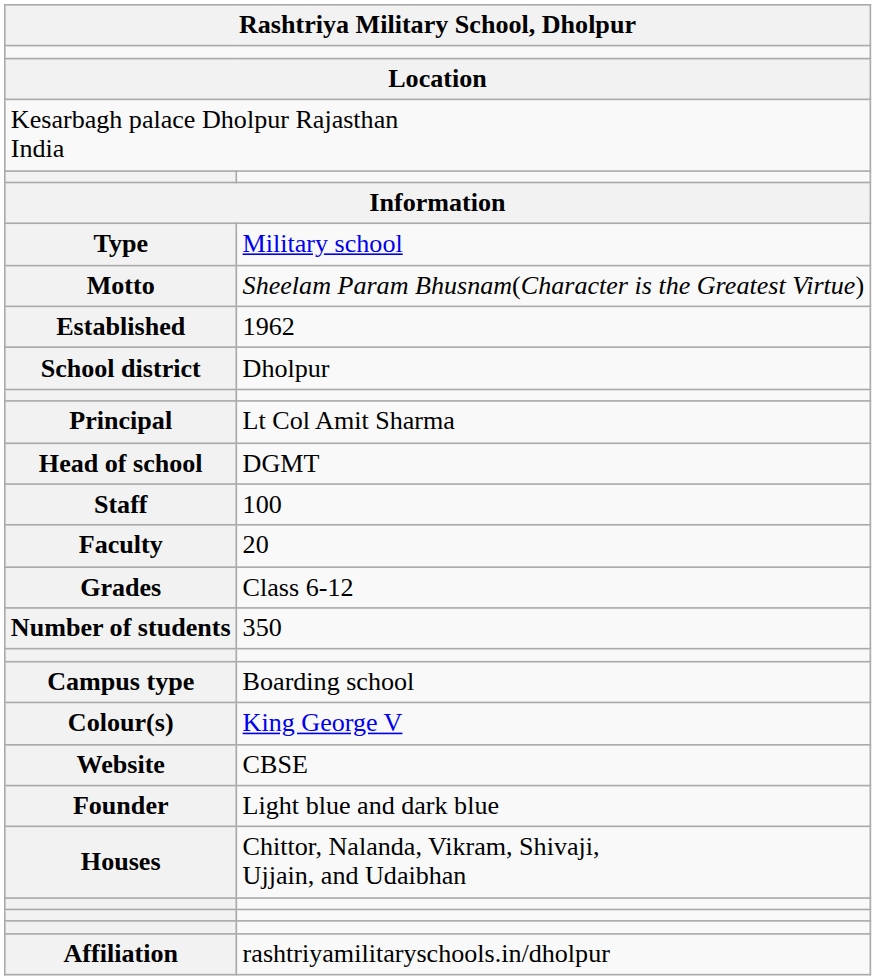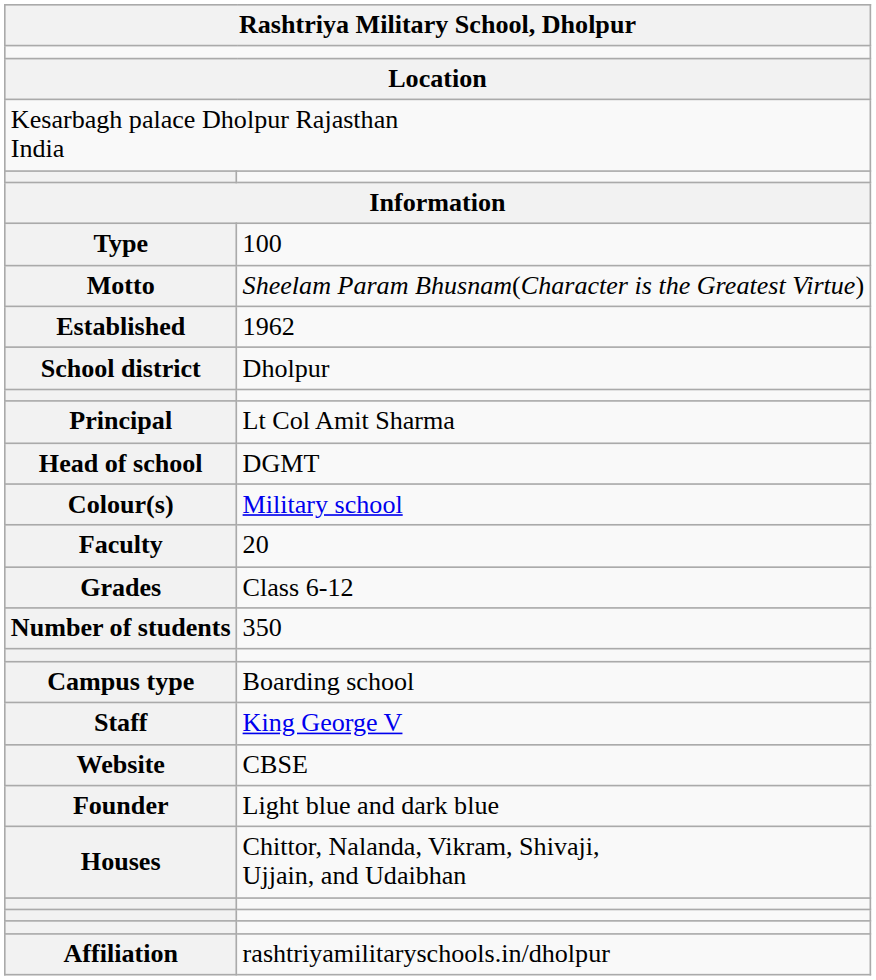(323, 244) Military school -> (262, 244) 100
(121, 504) Staff -> (121, 504) Colour(s)
(262, 504) 100 -> (323, 504) Military school
(121, 723) Colour(s) -> (121, 723) Staff
